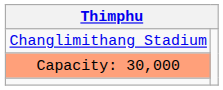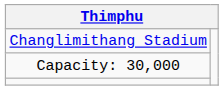(108, 65) lightsalmon background -> (108, 65) no background
